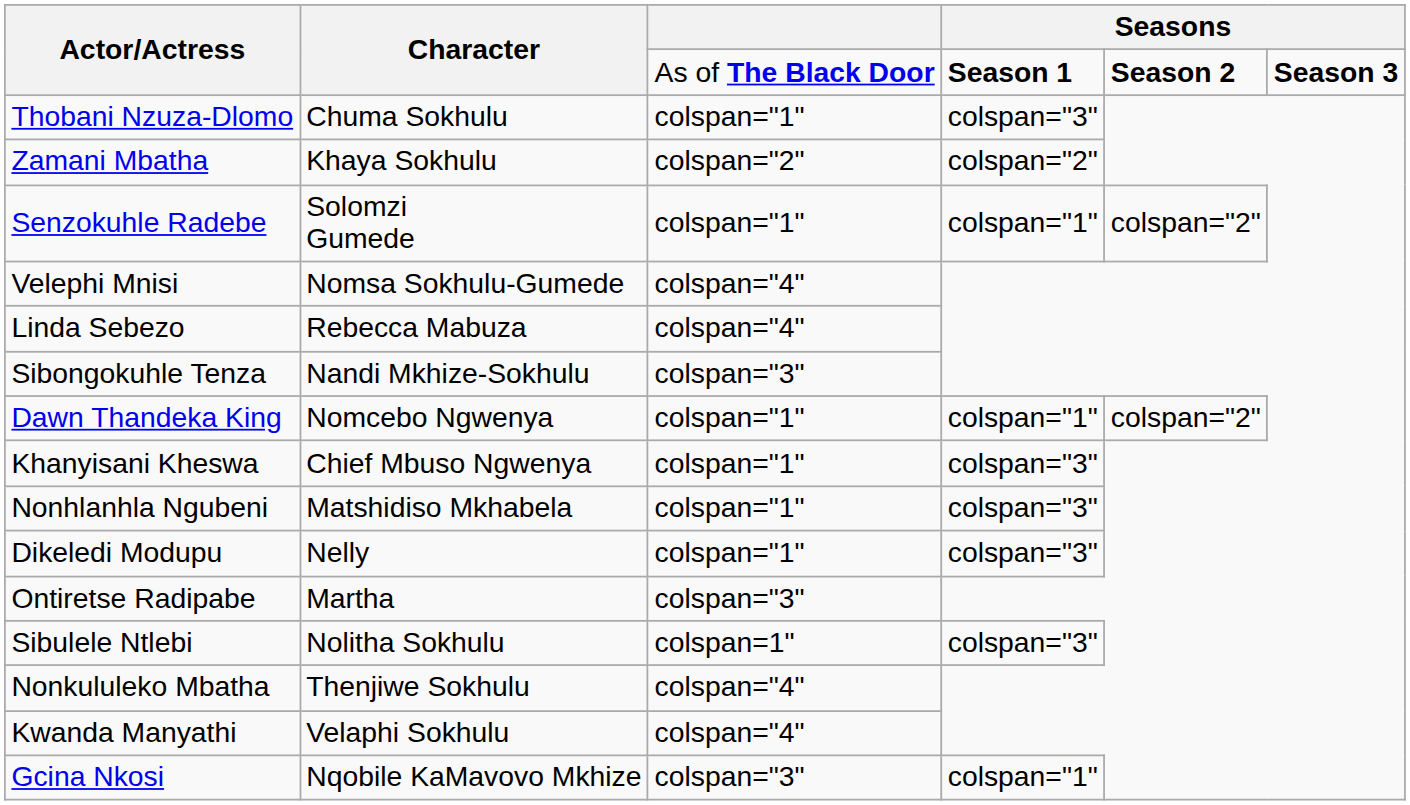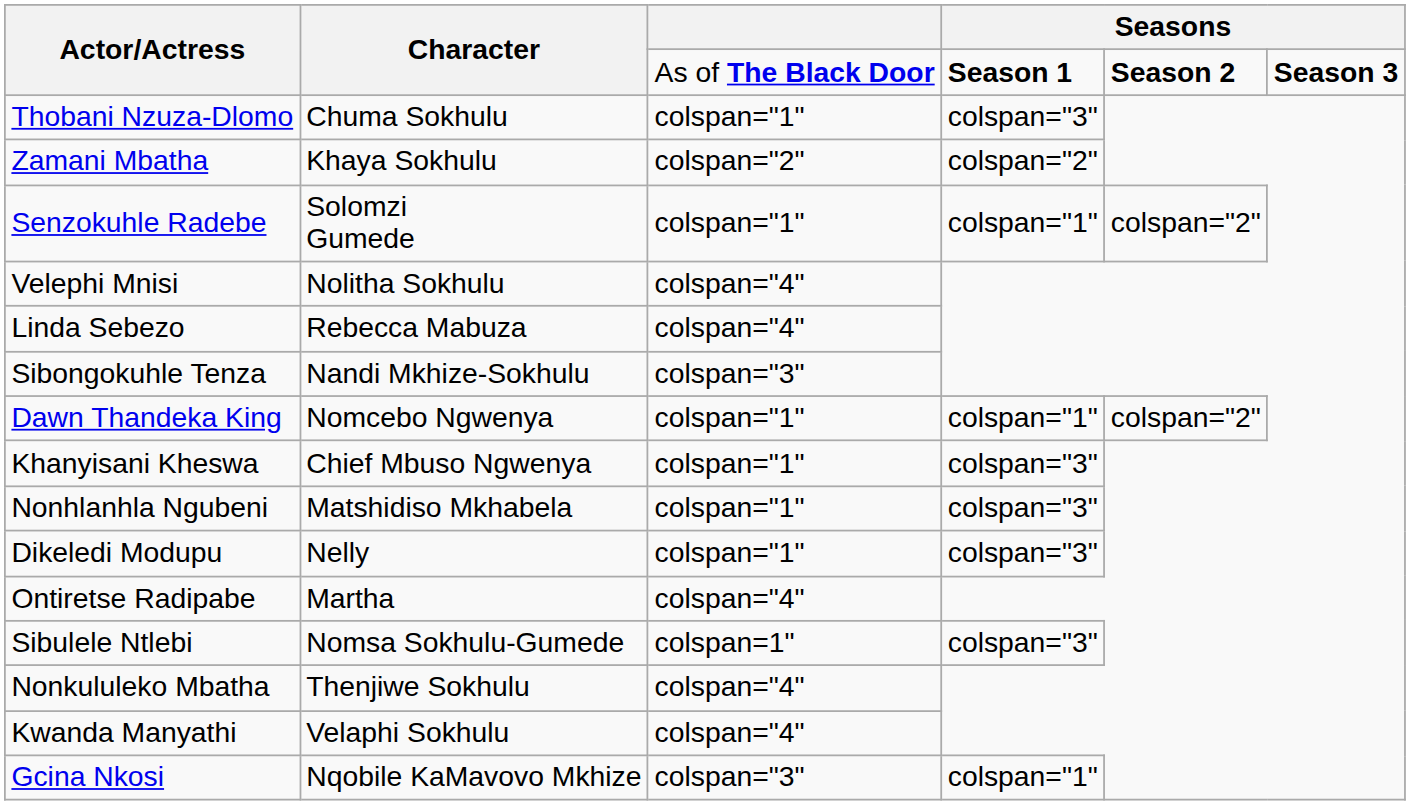(465, 283) Nomsa Sokhulu-Gumede -> (405, 283) Nolitha Sokhulu
(730, 597) colspan="3" -> (730, 597) colspan="4"
(405, 642) Nolitha Sokhulu -> (465, 642) Nomsa Sokhulu-Gumede
